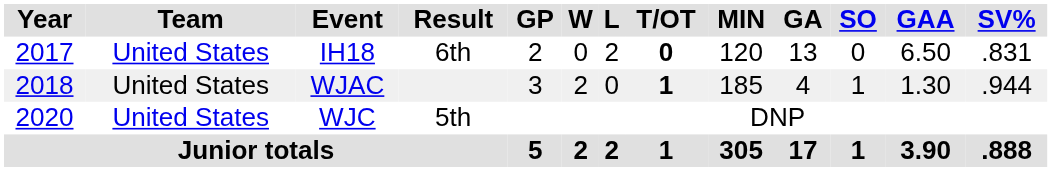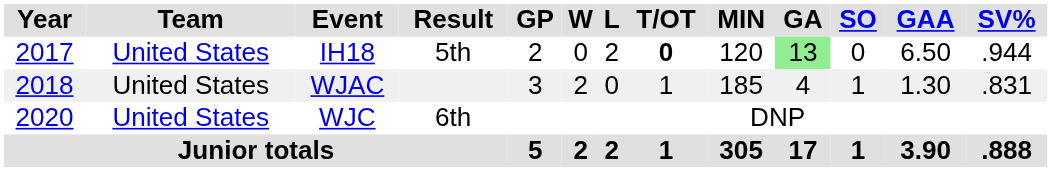(453, 52) 6th -> (453, 52) 5th
(803, 52) no background -> (803, 52) lightgreen background
(1007, 52) .831 -> (1007, 52) .944
(666, 85) bold -> (666, 85) normal
(1007, 85) .944 -> (1007, 85) .831
(453, 117) 5th -> (453, 117) 6th
